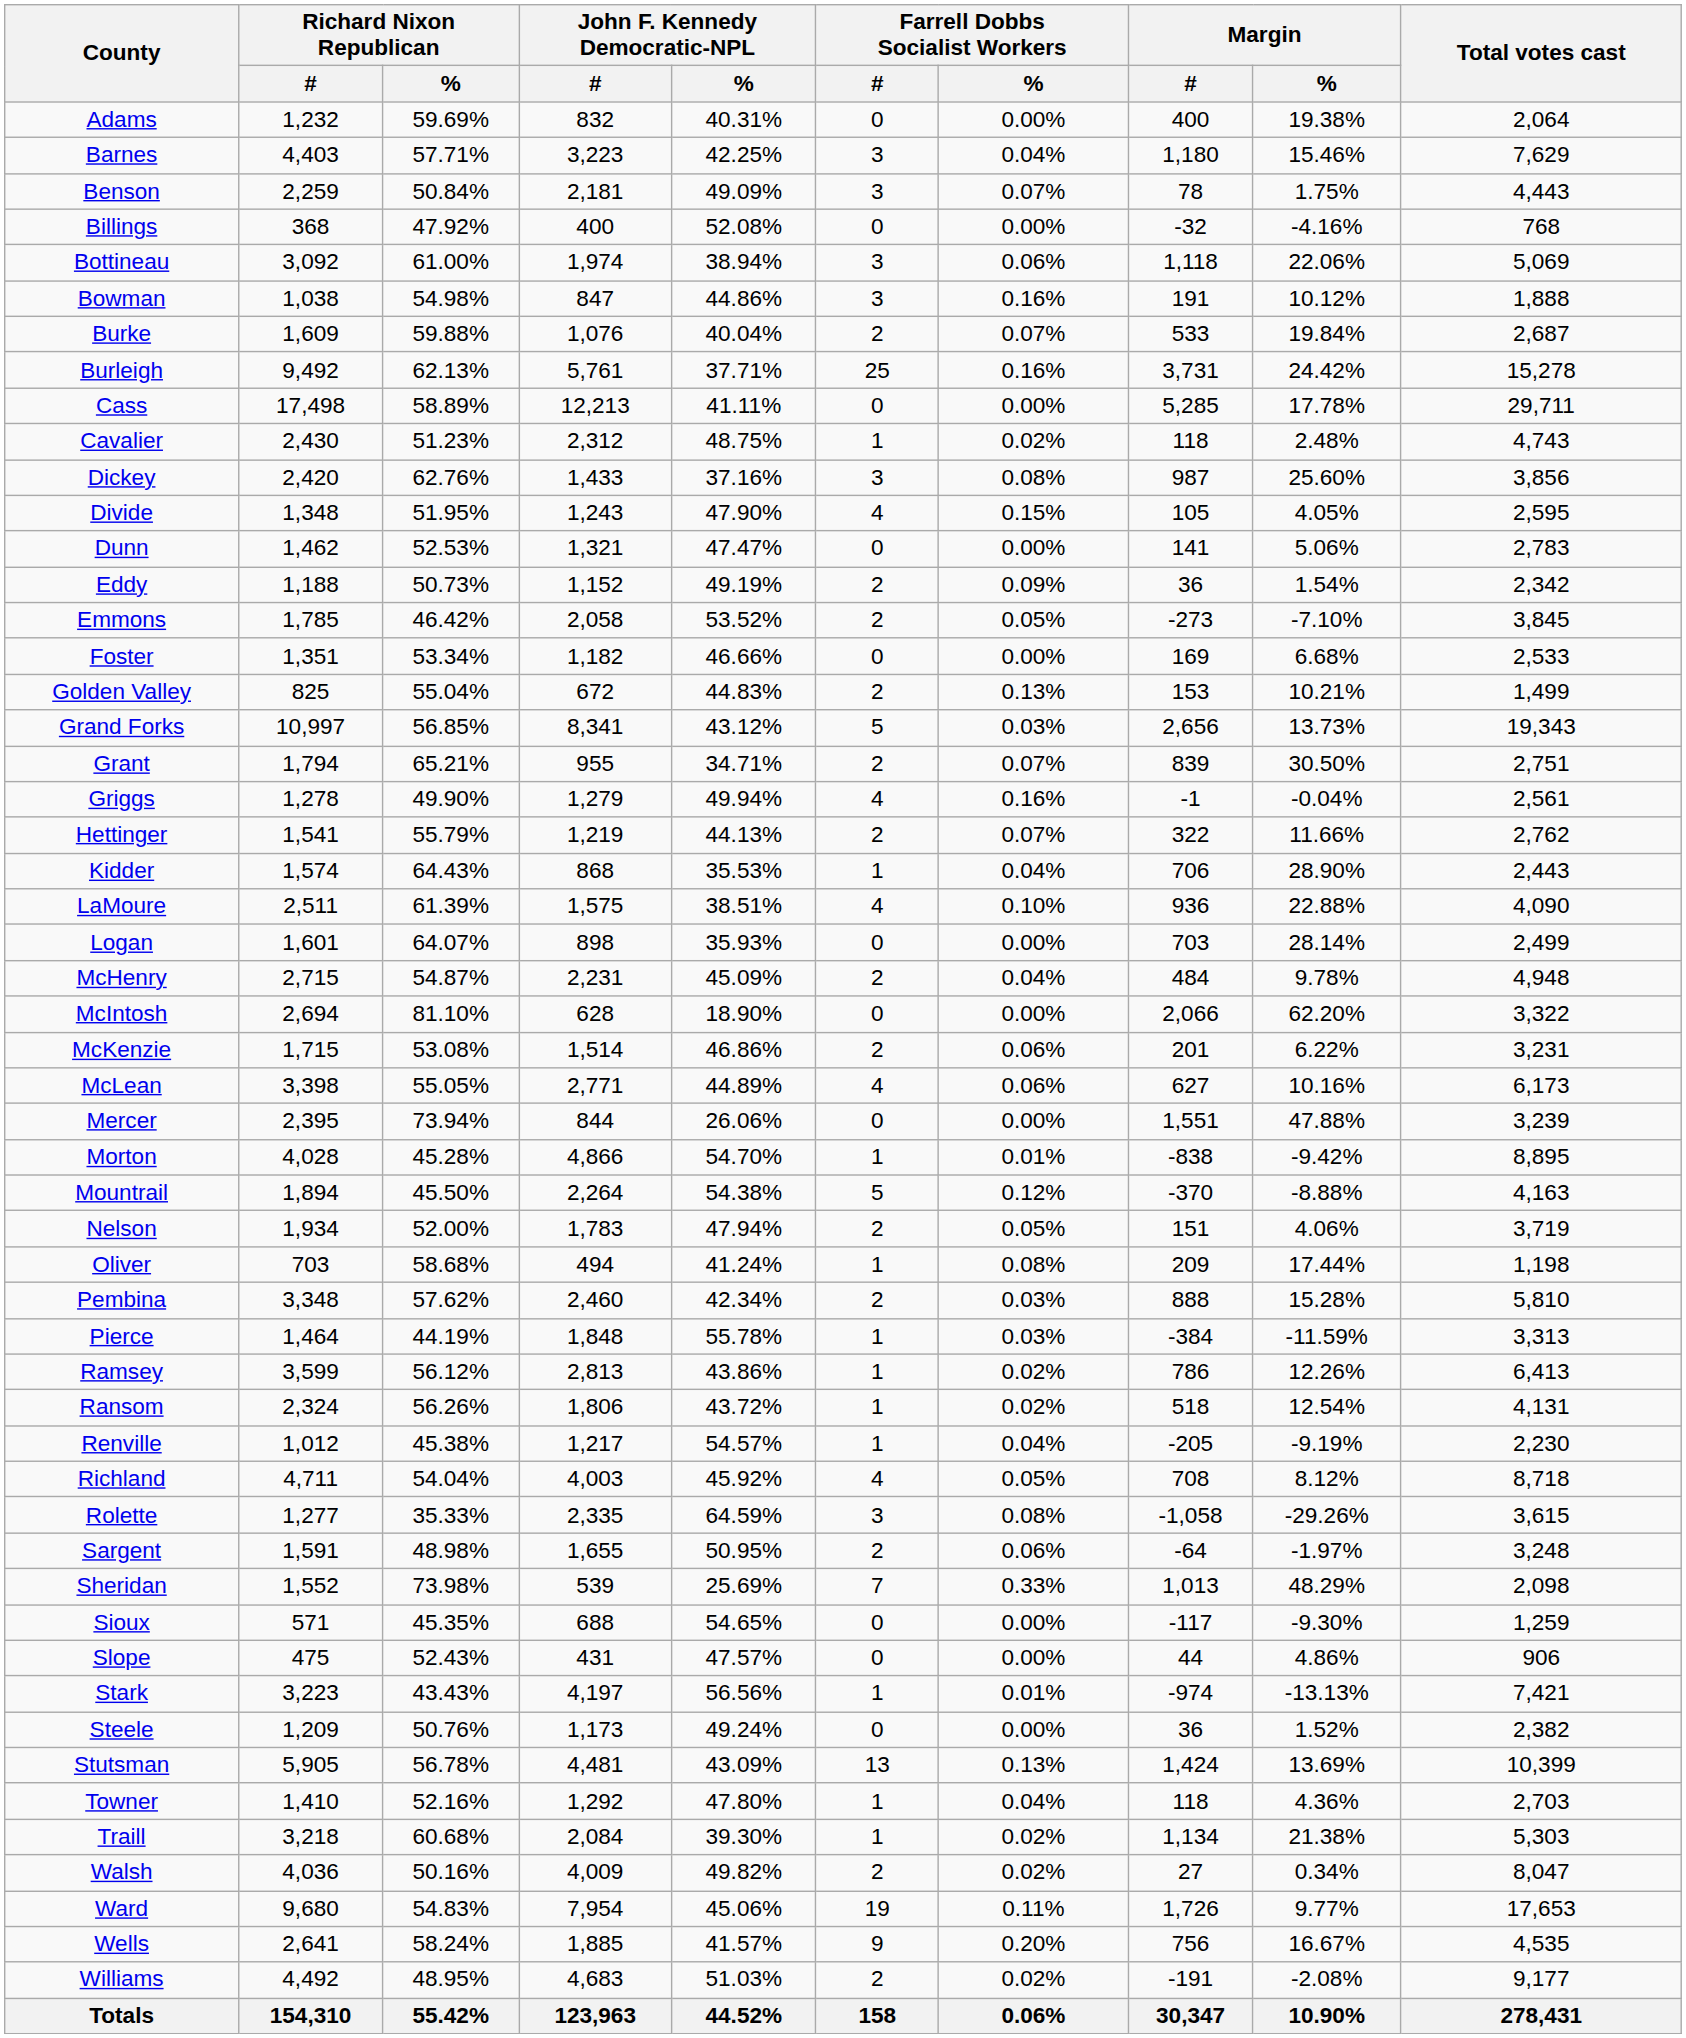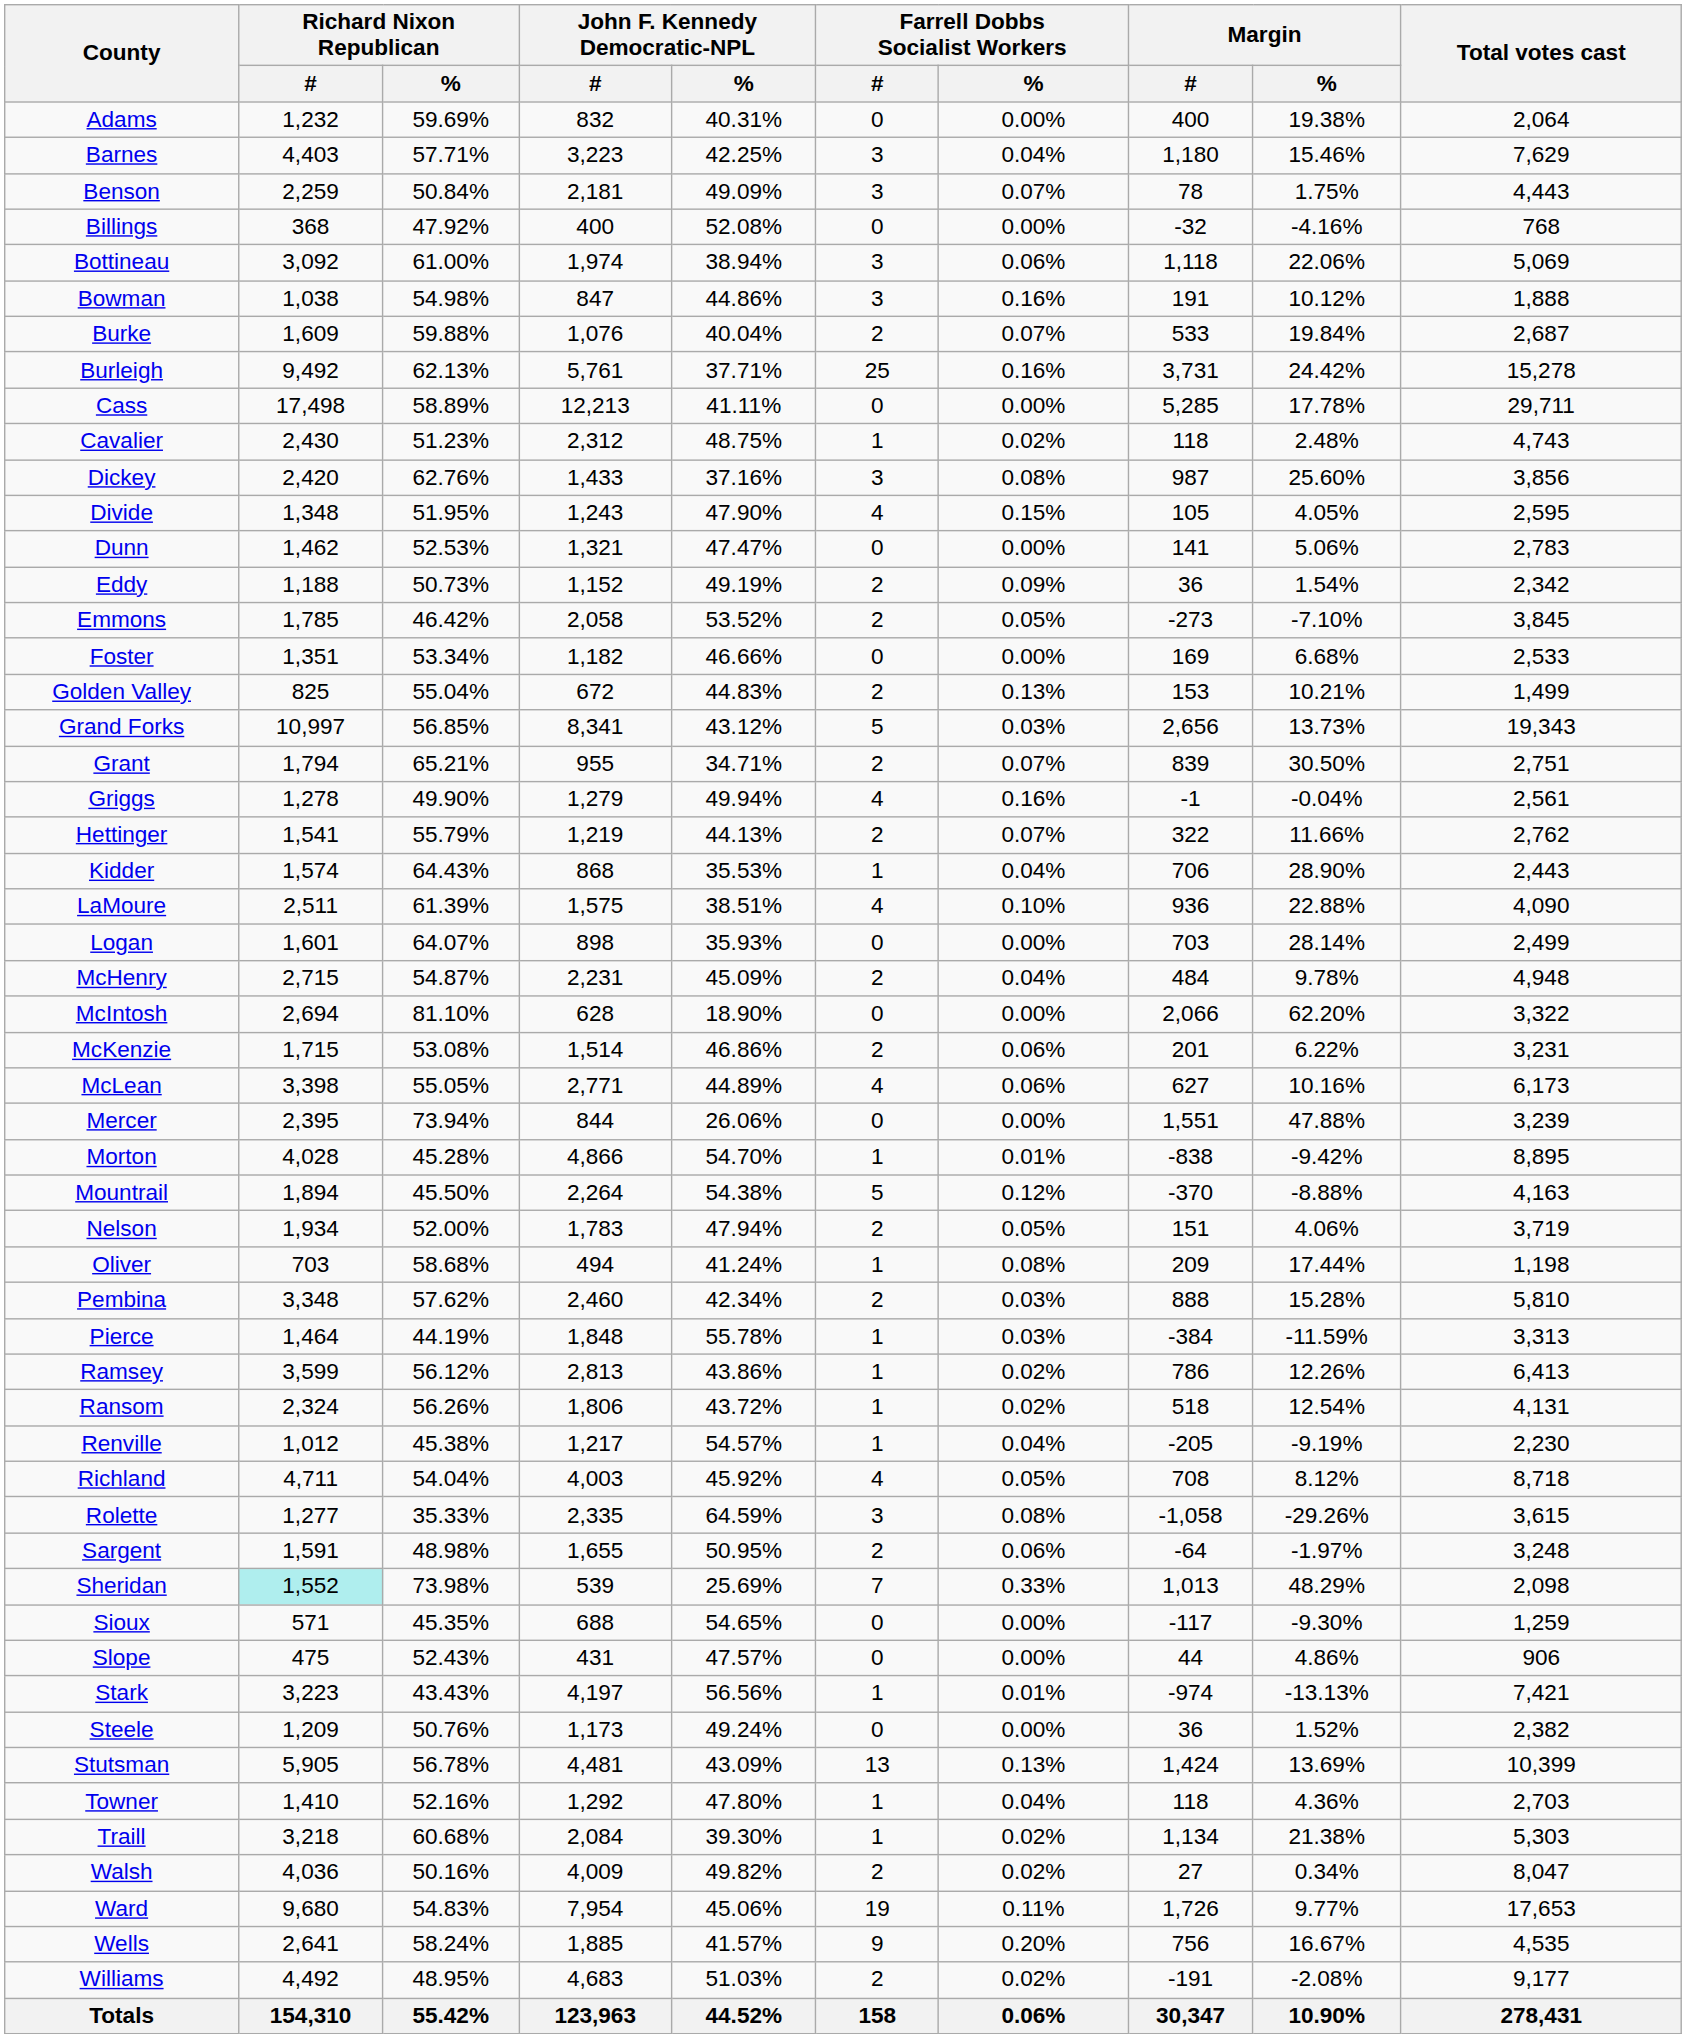(311, 1586) no background -> (311, 1586) paleturquoise background
